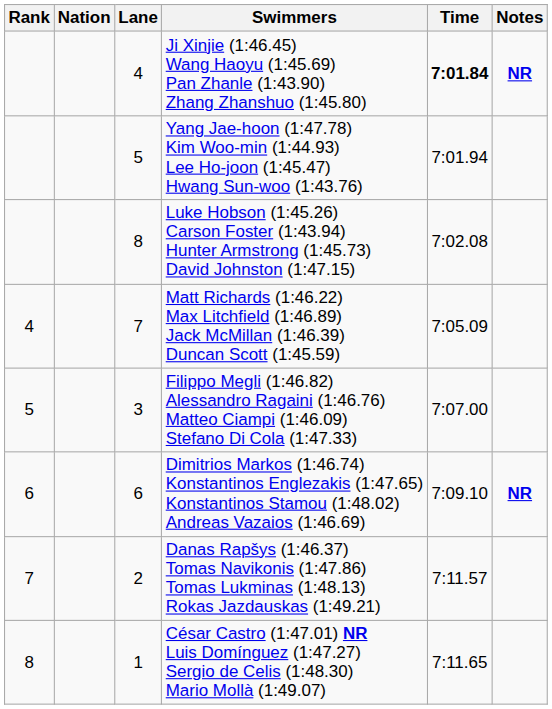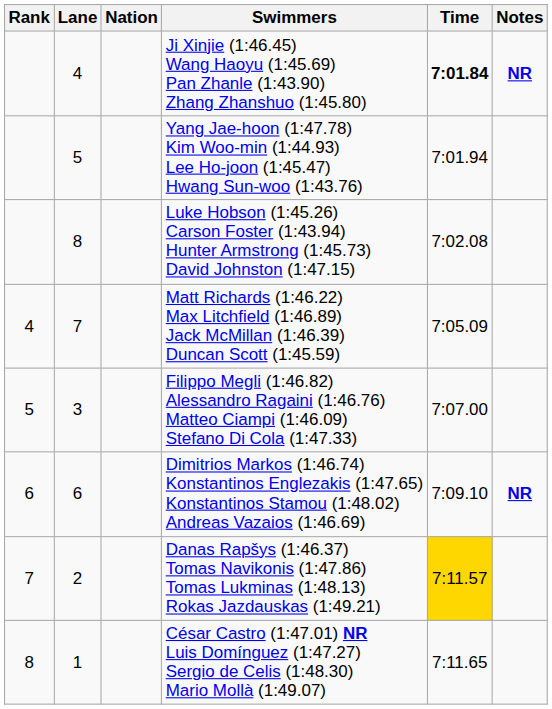columns swapped: (138, 17) <-> (84, 17)
(460, 578) no background -> (460, 578) gold background
